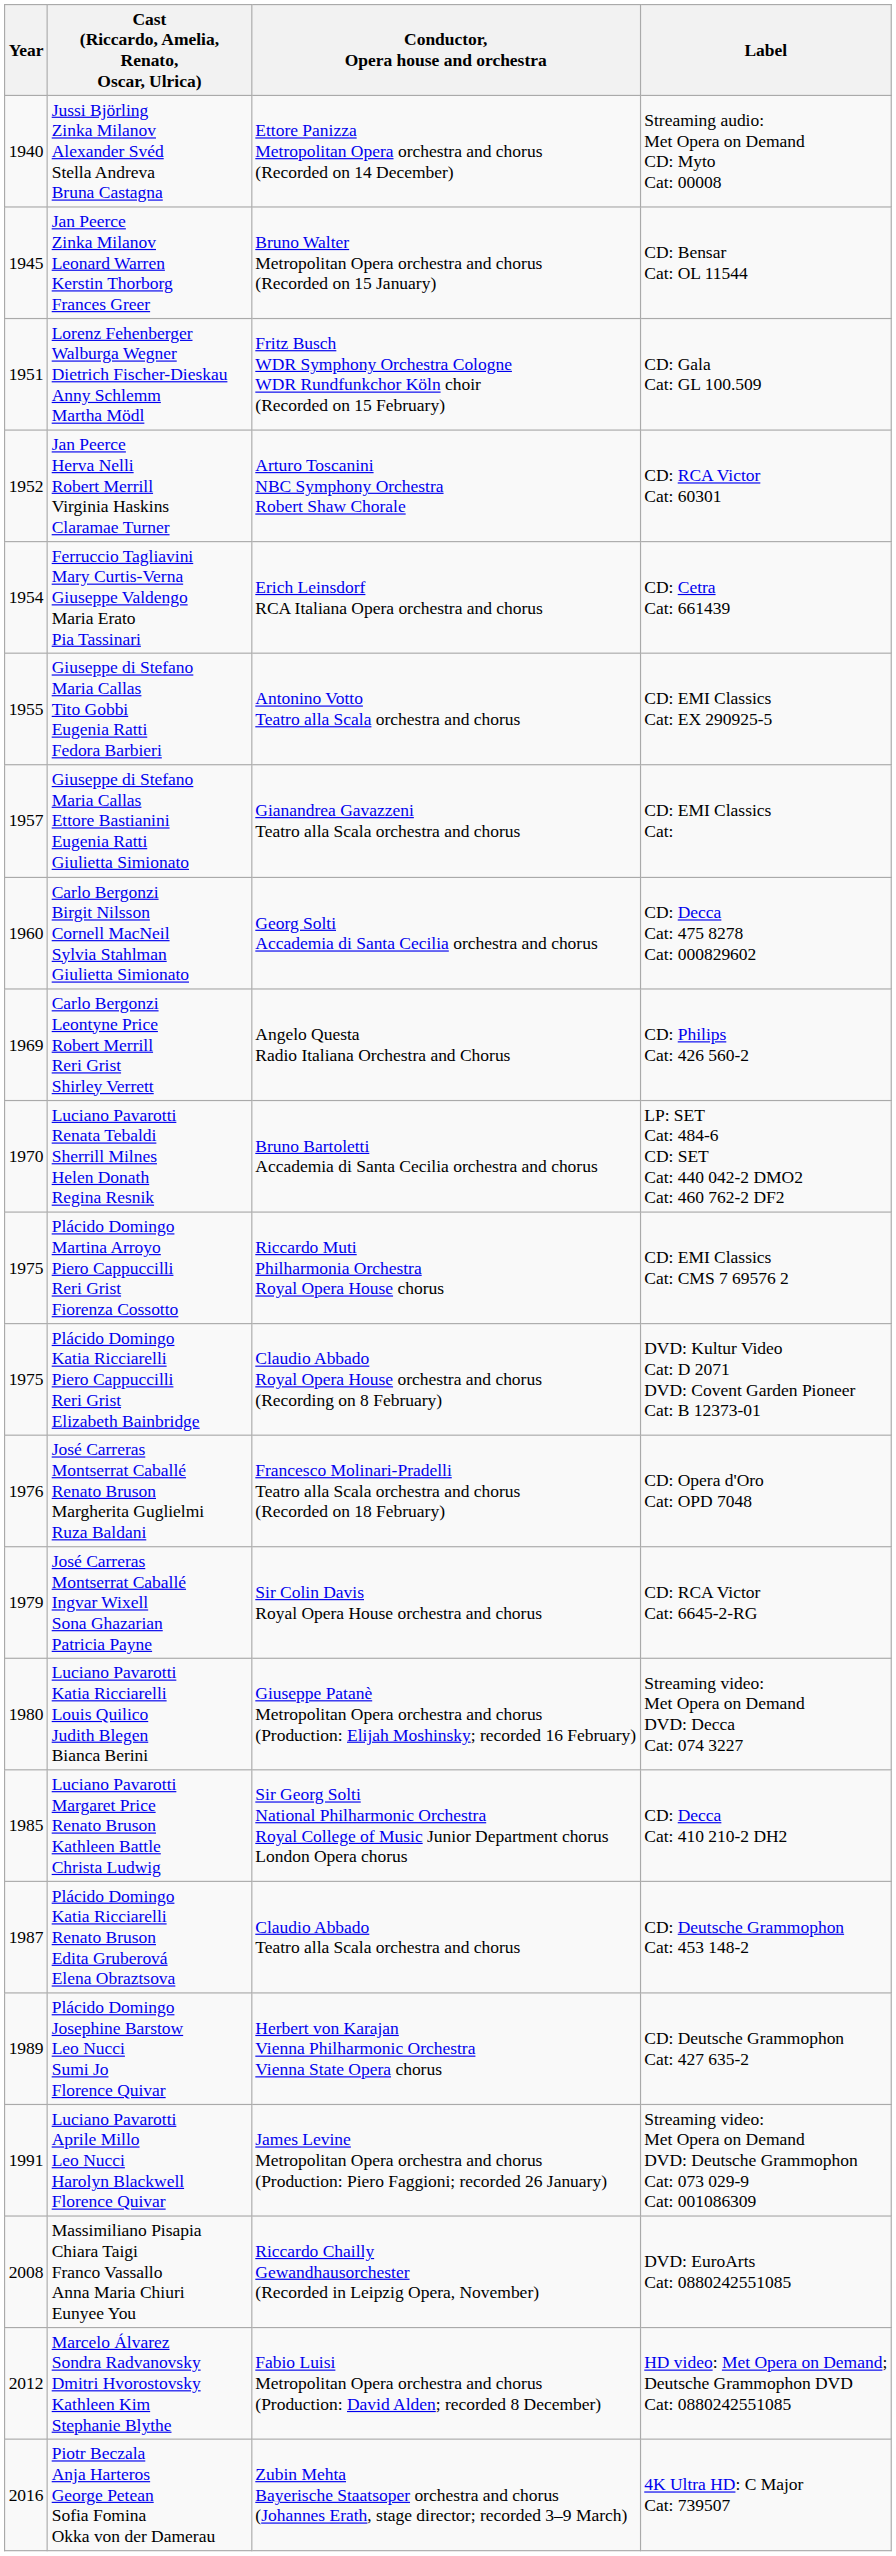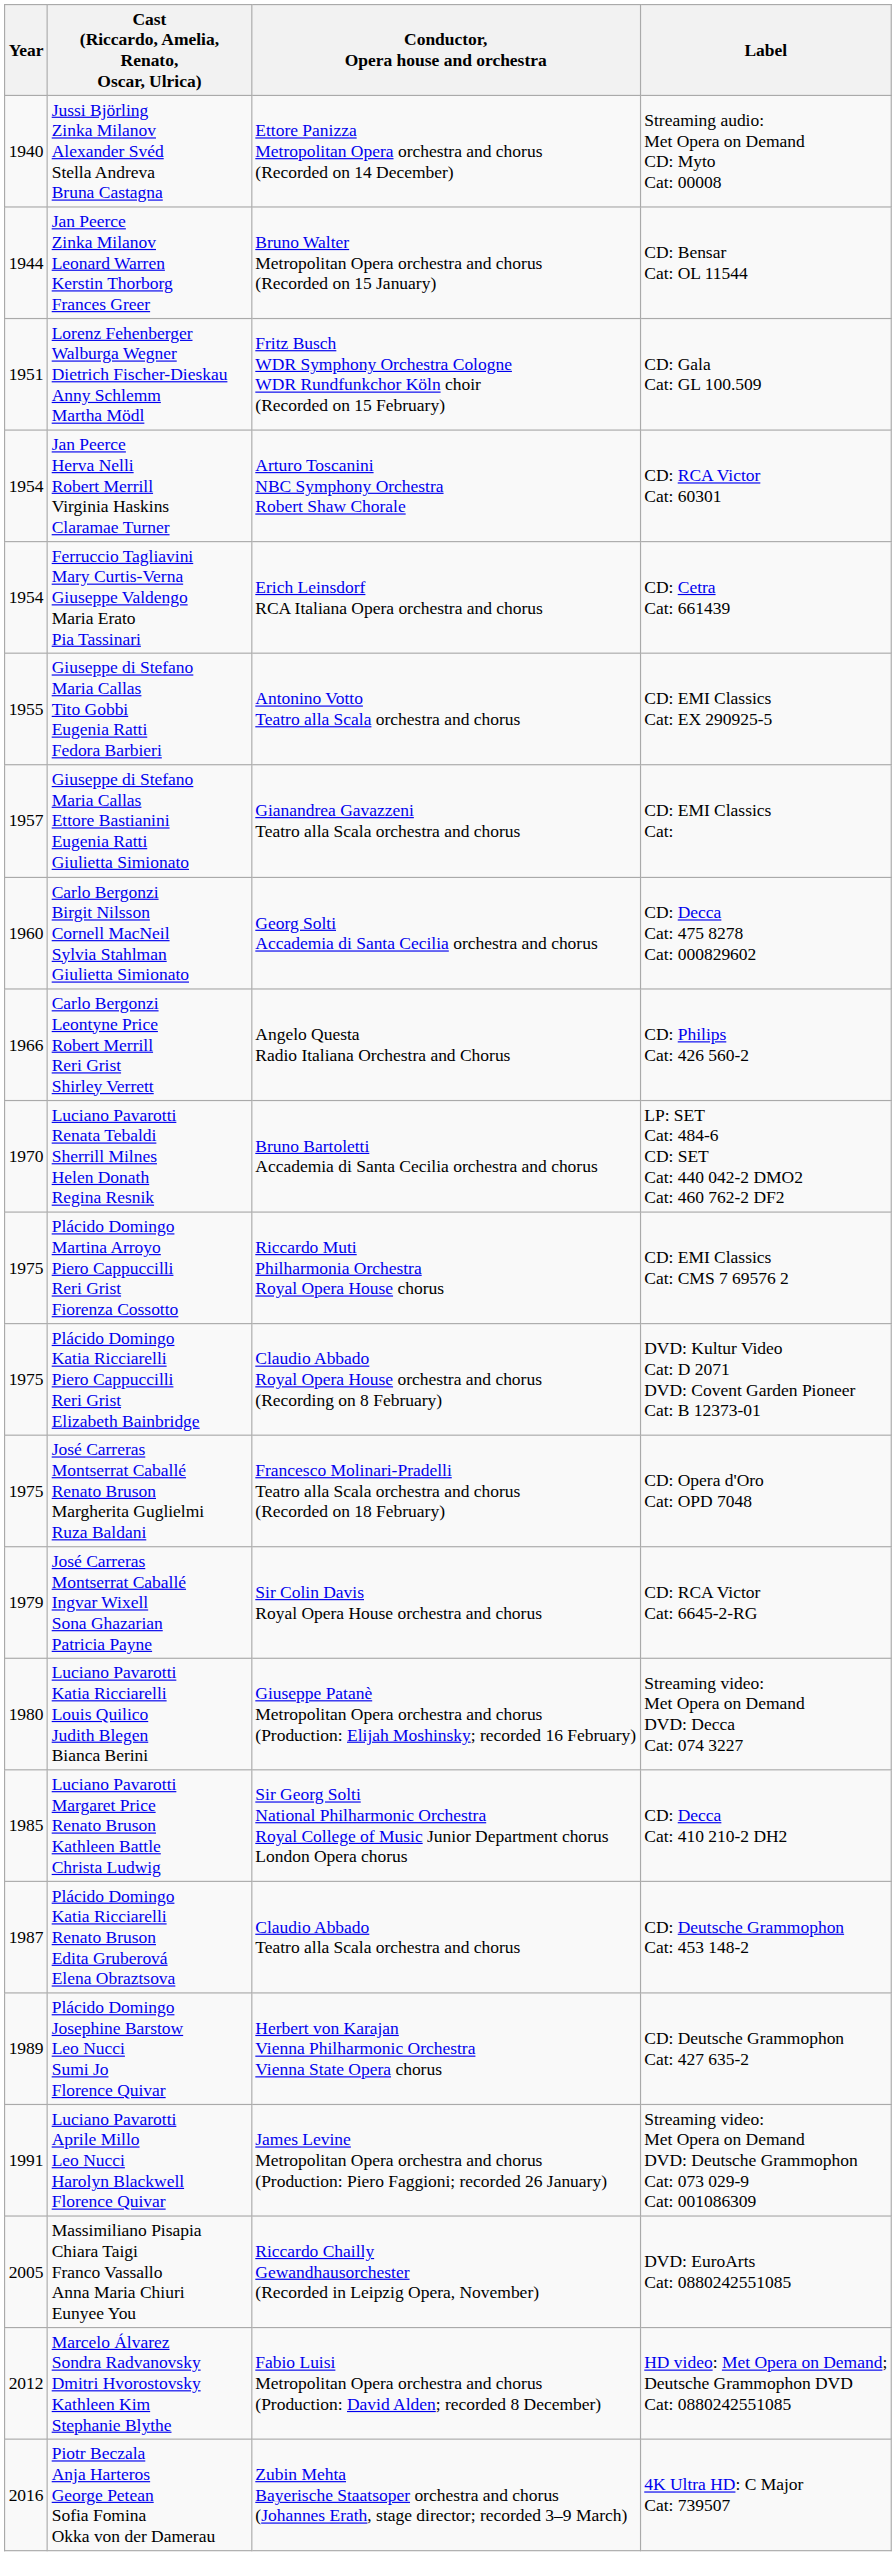(26, 263) 1945 -> (26, 263) 1944
(26, 486) 1952 -> (26, 486) 1954
(26, 1044) 1969 -> (26, 1044) 1966
(26, 1490) 1976 -> (26, 1490) 1975
(26, 2272) 2008 -> (26, 2272) 2005
